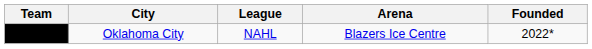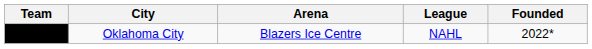columns swapped: (260, 14) <-> (395, 14)
